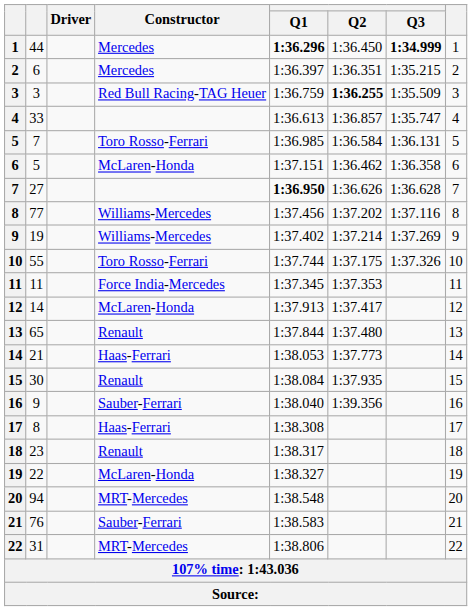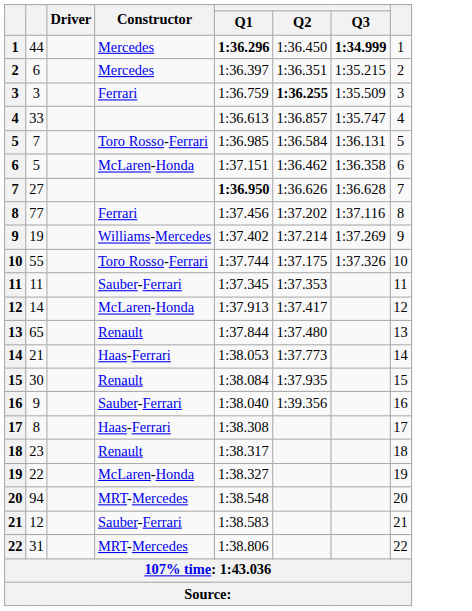(182, 94) Red Bull Racing-TAG Heuer -> (118, 94) Ferrari
(155, 213) Williams-Mercedes -> (118, 213) Ferrari
(161, 284) Force India-Mercedes -> (140, 284) Sauber-Ferrari
(36, 522) 76 -> (36, 522) 12
